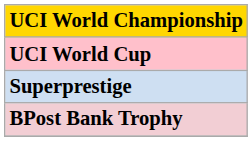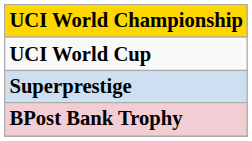(80, 53) pink background -> (80, 53) no background
